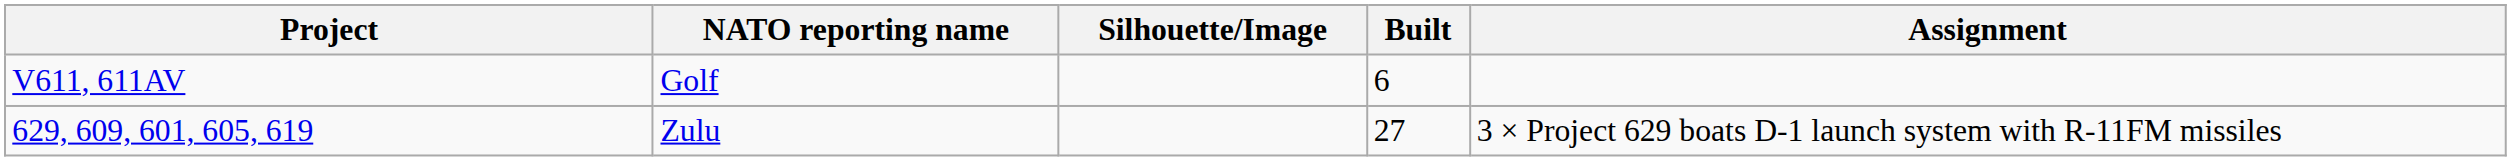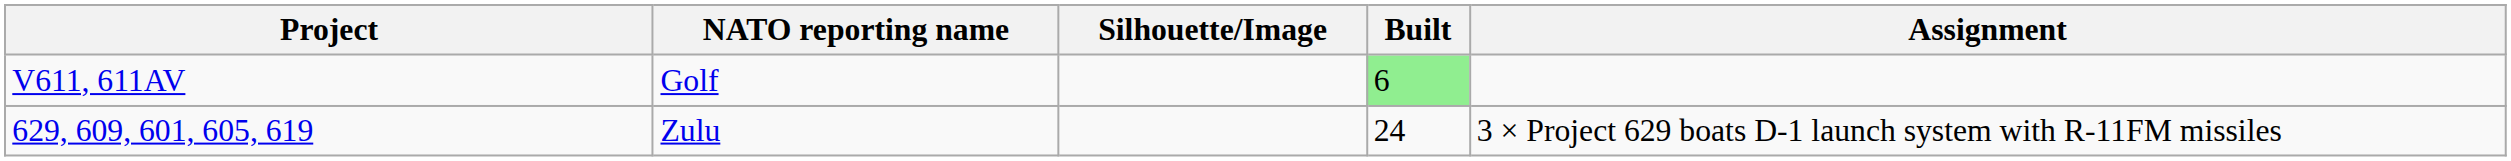(1382, 79) no background -> (1382, 79) lightgreen background
(1390, 130) 27 -> (1390, 130) 24
